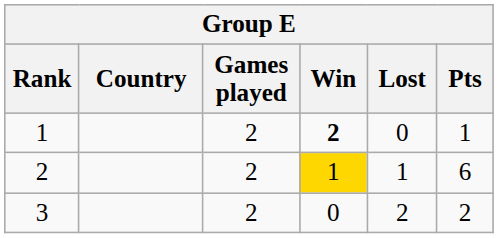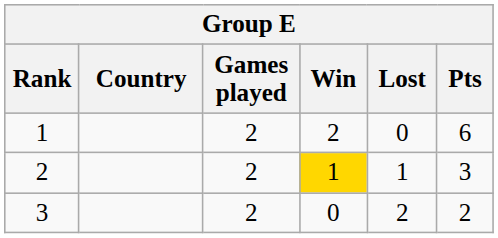(333, 132) bold -> (333, 132) normal
(465, 132) 1 -> (465, 132) 6
(465, 172) 6 -> (465, 172) 3
